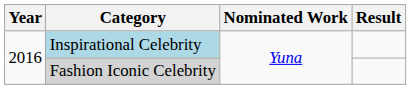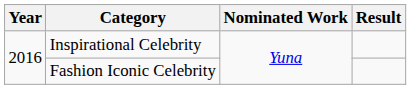(126, 44) lightblue background -> (126, 44) no background
(133, 71) lightgrey background -> (133, 71) no background
